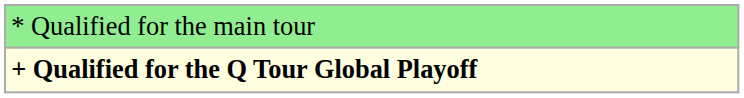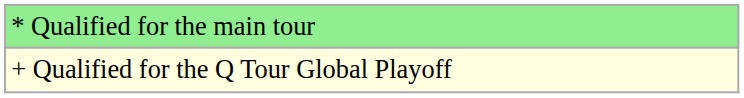(244, 69) bold -> (231, 69) normal
